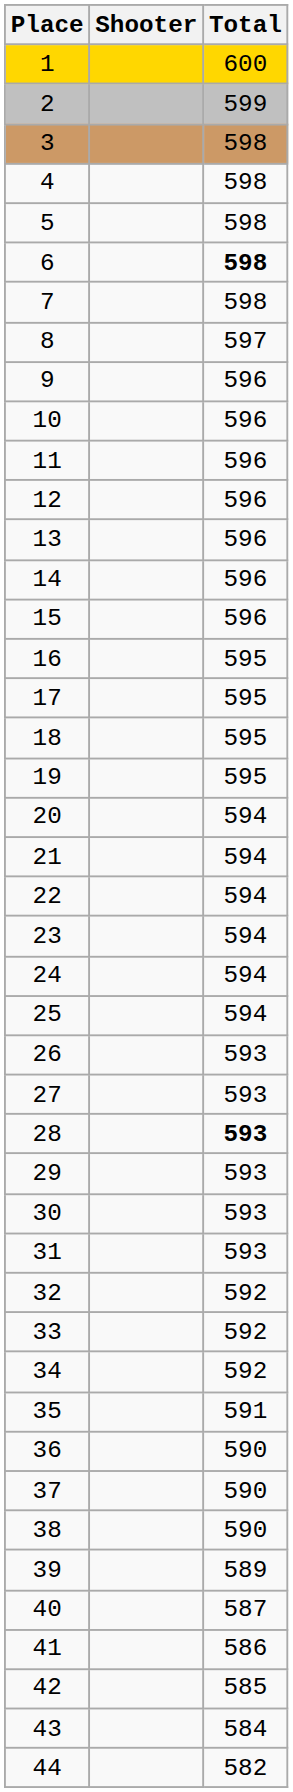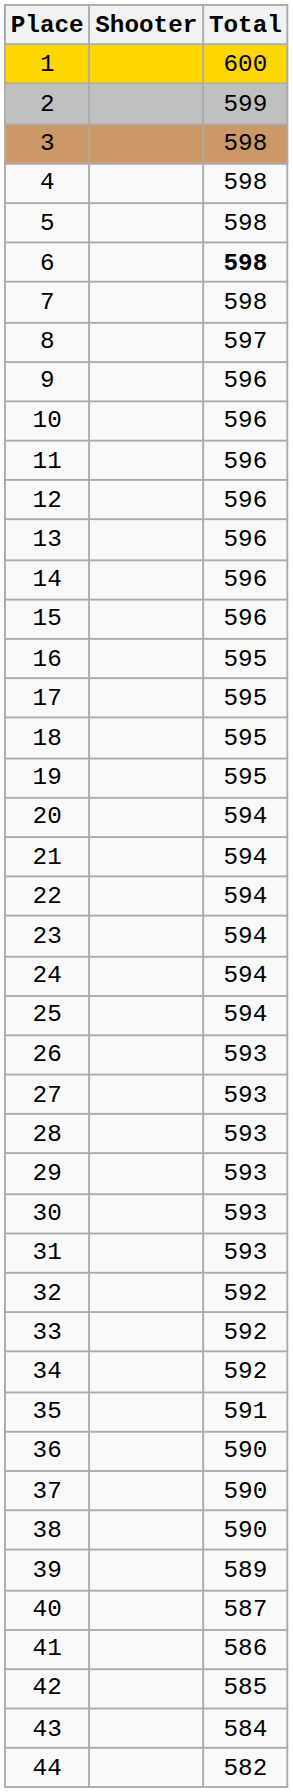(245, 1134) bold -> (245, 1134) normal
